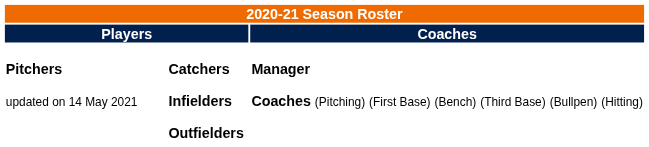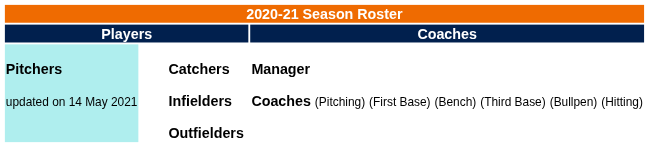(72, 85) no background -> (72, 85) paleturquoise background
